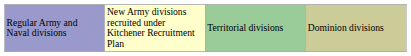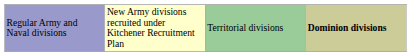(346, 28) normal -> (347, 28) bold
